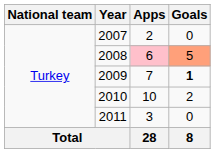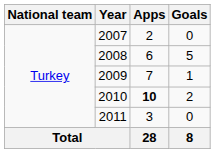(149, 55) pink background -> (149, 55) no background
(190, 55) lightsalmon background -> (190, 55) no background
(190, 76) bold -> (190, 76) normal
(149, 96) normal -> (149, 96) bold
